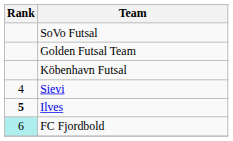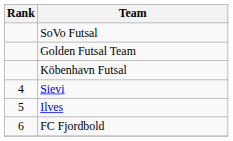(21, 107) bold -> (21, 107) normal
(21, 126) paleturquoise background -> (21, 126) no background
